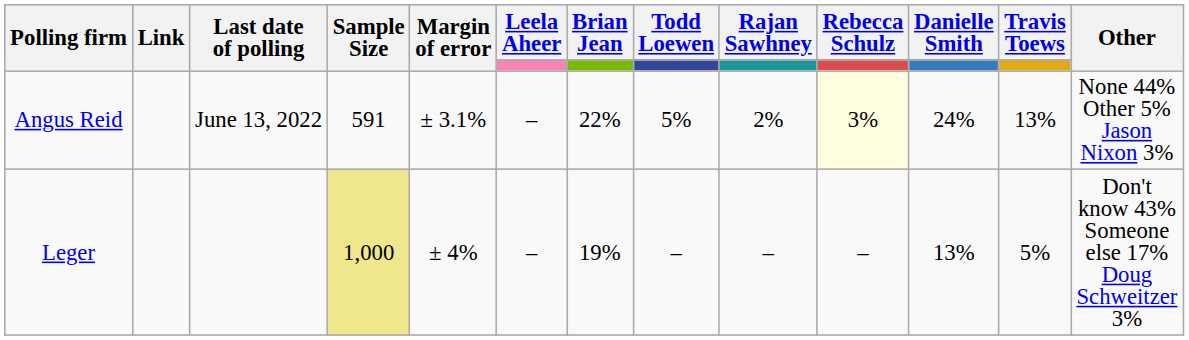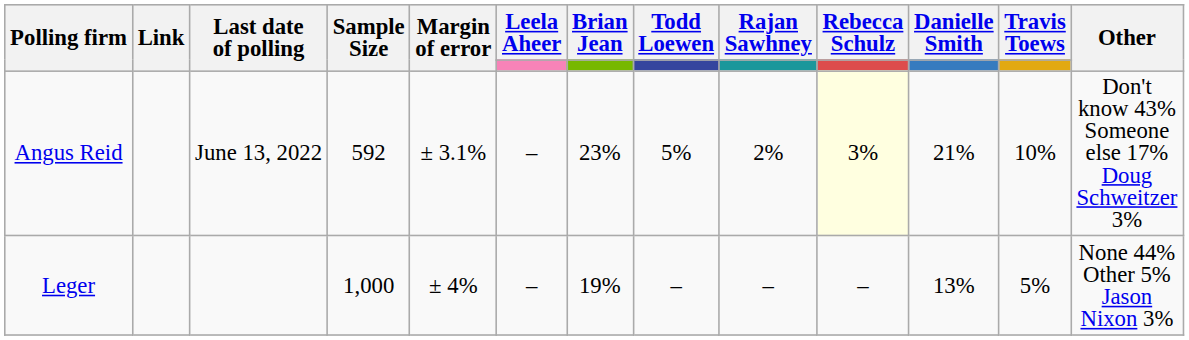(369, 120) 591 -> (369, 154) 592
(600, 120) 22% -> (600, 154) 23%
(954, 120) 24% -> (954, 154) 21%
(1035, 120) 13% -> (1035, 154) 10%
(1127, 120) None 44% Other 5% Jason Nixon 3% -> (1127, 154) Don't know 43% Someone else 17% Doug Schweitzer 3%
(369, 253) khaki background -> (369, 286) no background
(1127, 253) Don't know 43% Someone else 17% Doug Schweitzer 3% -> (1127, 286) None 44% Other 5% Jason Nixon 3%
